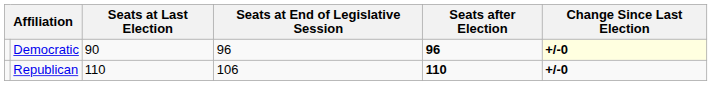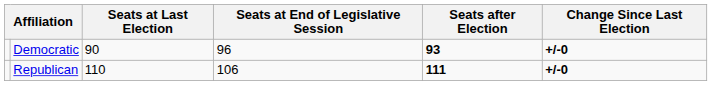(433, 49) 96 -> (433, 49) 93
(557, 49) lightyellow background -> (557, 49) no background
(436, 70) 110 -> (436, 70) 111
